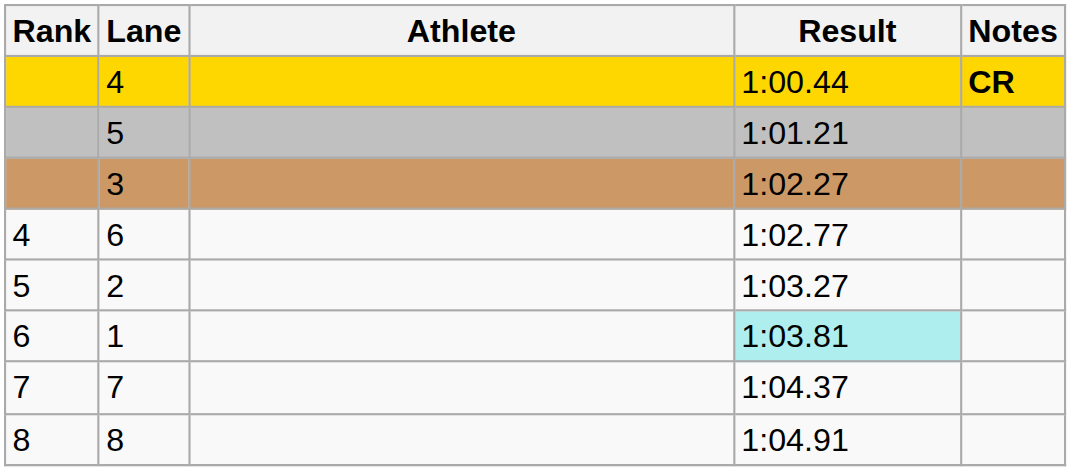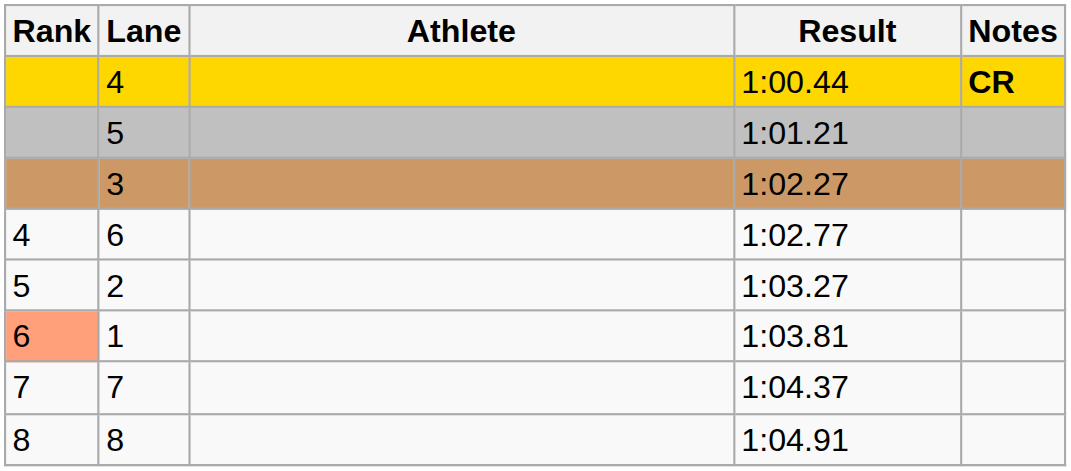(22, 337) no background -> (22, 337) lightsalmon background
(795, 337) paleturquoise background -> (795, 337) no background
